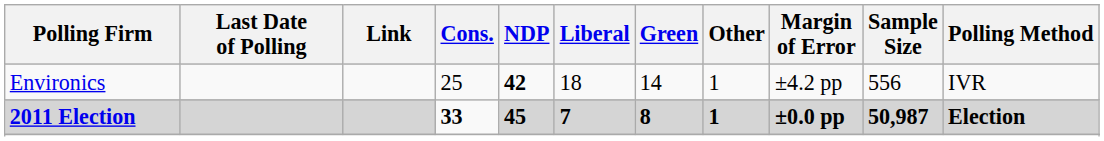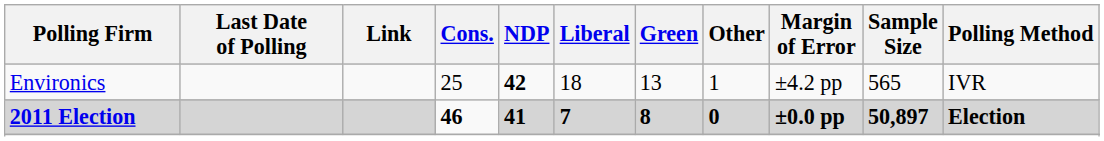(651, 81) 14 -> (651, 81) 13
(885, 81) 556 -> (885, 81) 565
(452, 116) 33 -> (452, 116) 46
(515, 116) 45 -> (515, 116) 41
(714, 116) 1 -> (714, 116) 0
(898, 116) 50,987 -> (898, 116) 50,897
